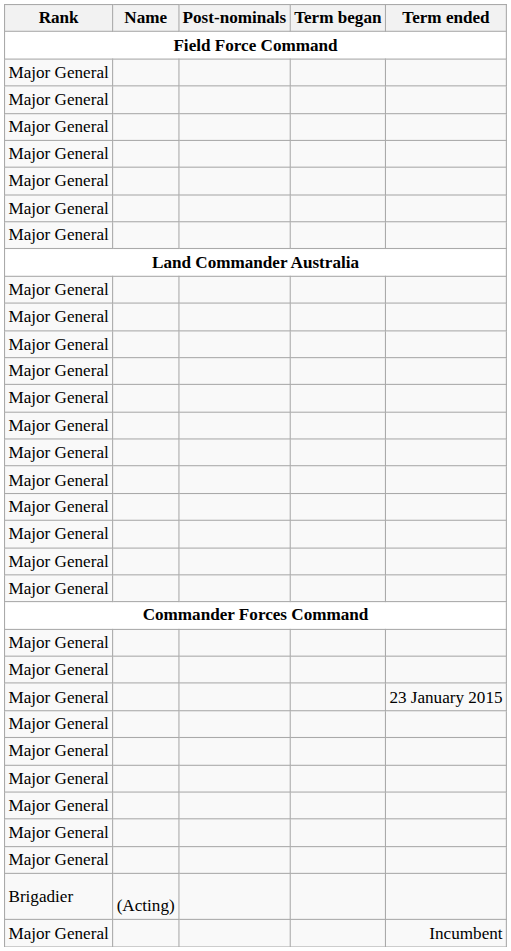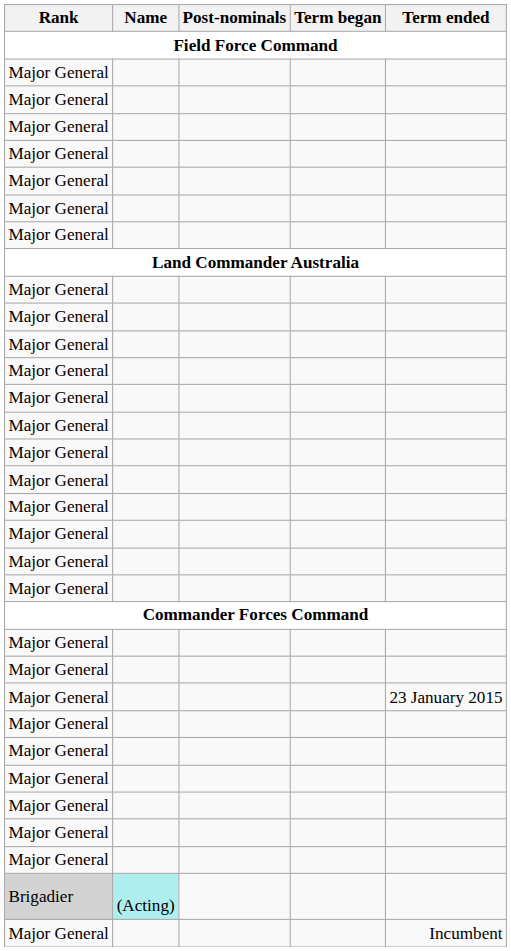(41, 896) no background -> (41, 896) lightgrey background
(146, 906) no background -> (146, 906) paleturquoise background
